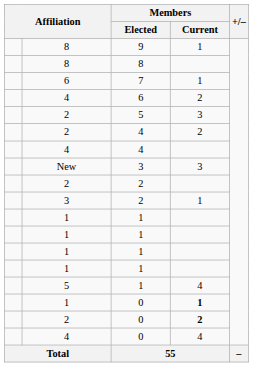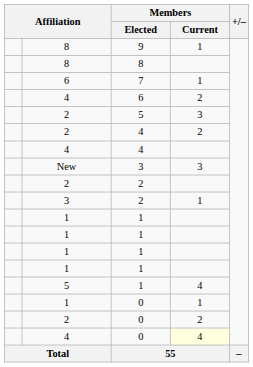(200, 302) bold -> (200, 302) normal
(200, 319) bold -> (200, 319) normal
(200, 337) no background -> (200, 337) lightyellow background
